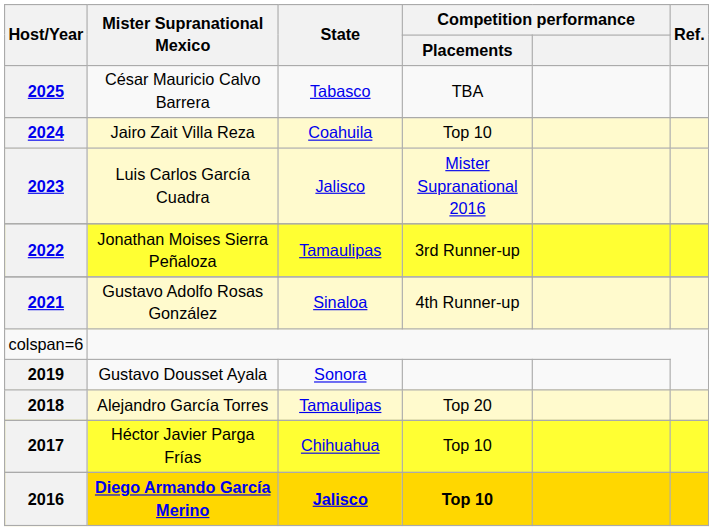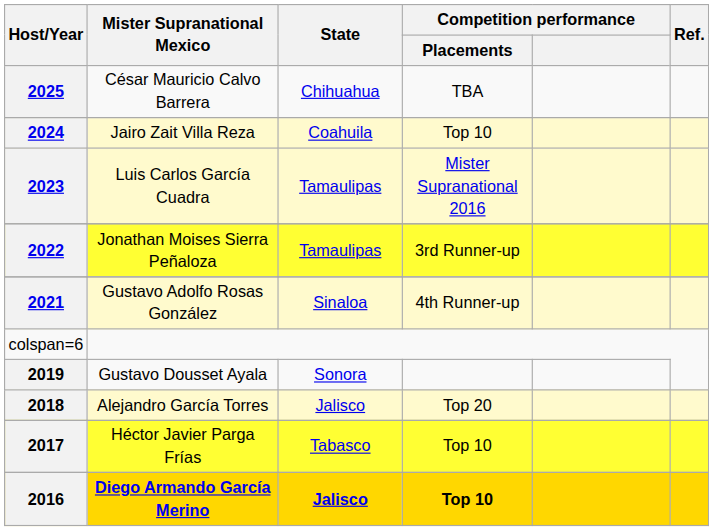(340, 92) Tabasco -> (340, 92) Chihuahua
(340, 186) Jalisco -> (340, 186) Tamaulipas
(340, 405) Tamaulipas -> (340, 405) Jalisco
(340, 447) Chihuahua -> (340, 447) Tabasco
